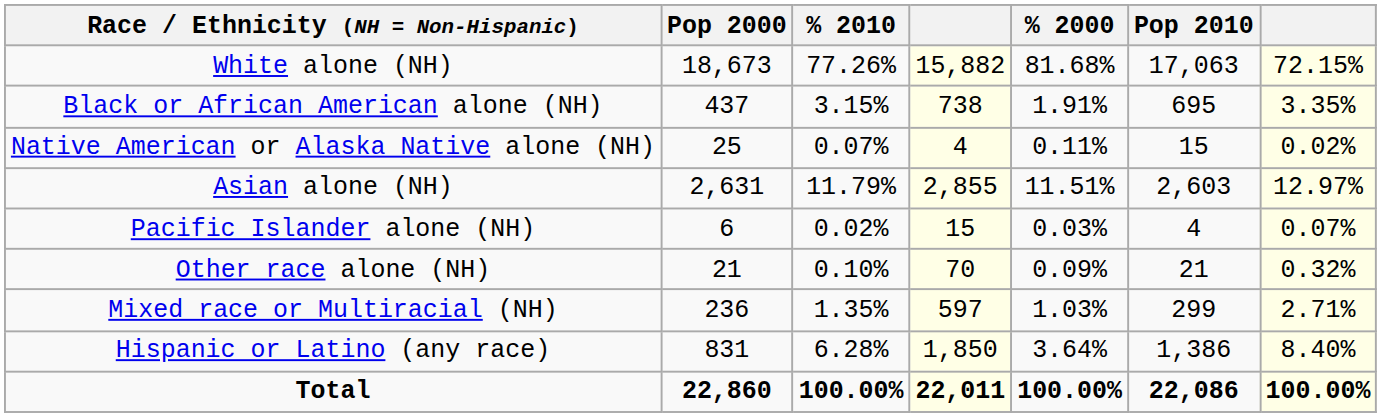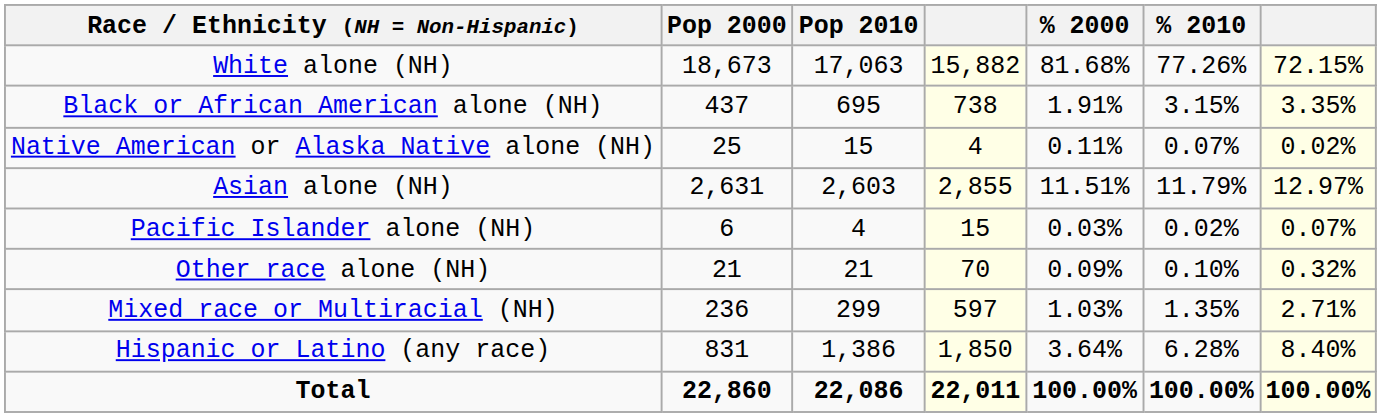columns swapped: (1194, 25) <-> (851, 25)
